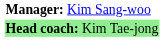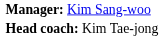(82, 28) lightgreen background -> (82, 28) no background
